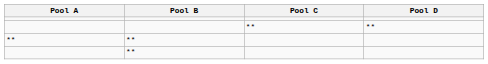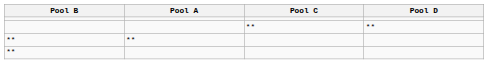columns swapped: (64, 11) <-> (184, 11)
